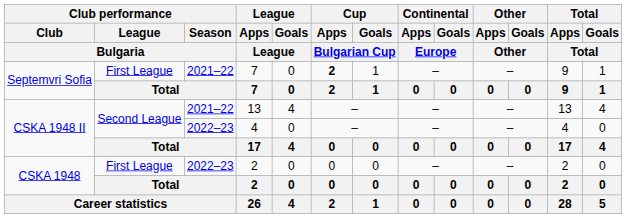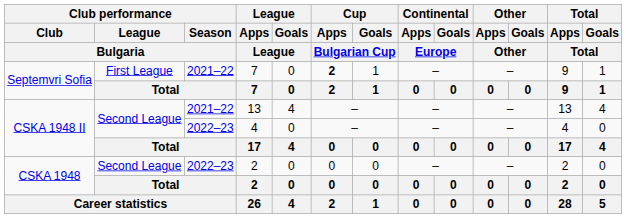(139, 166) First League -> (139, 166) Second League
